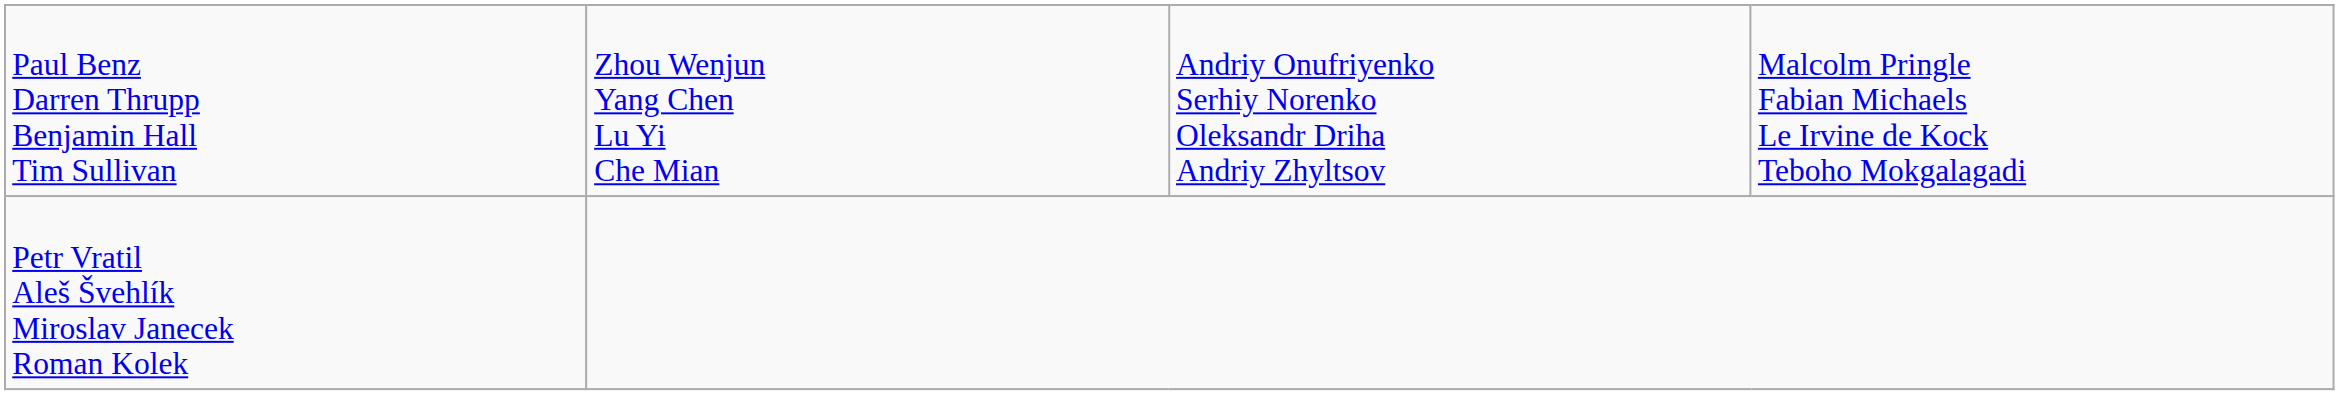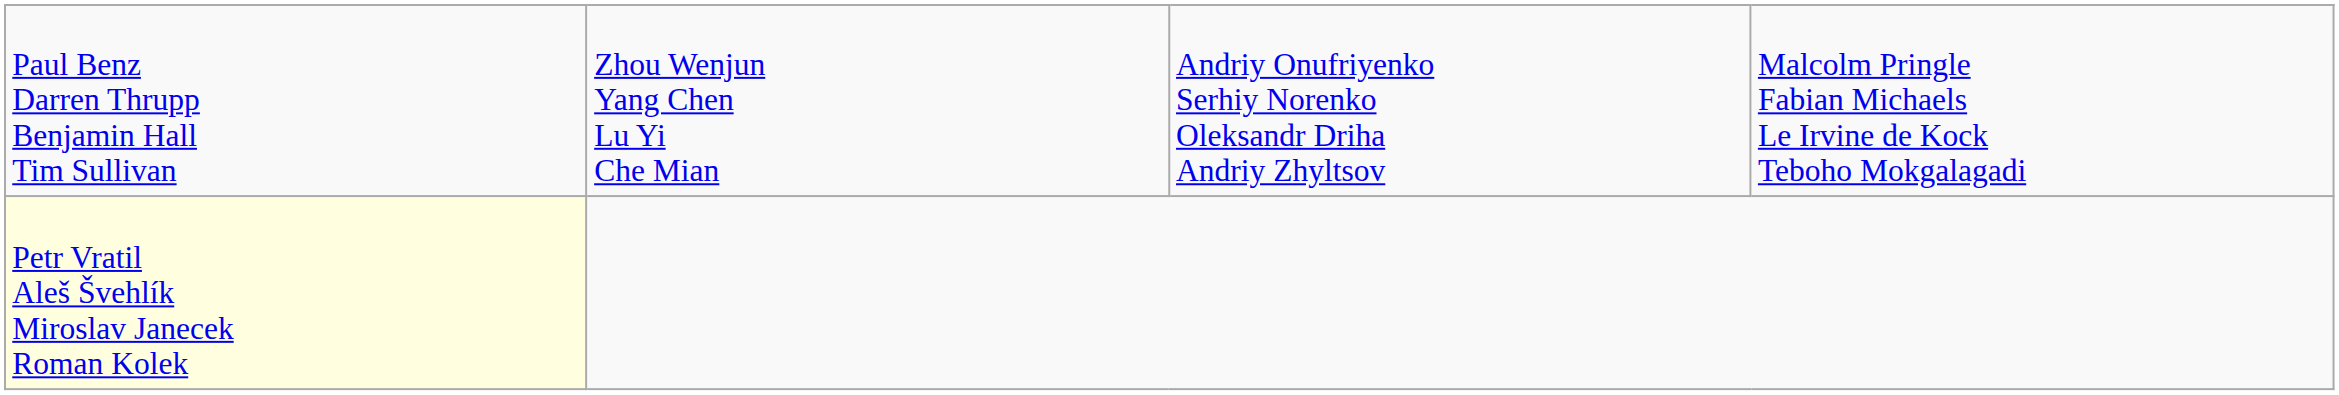(123, 309) no background -> (123, 309) lightyellow background
